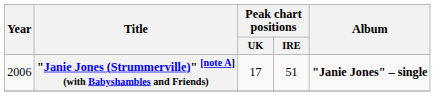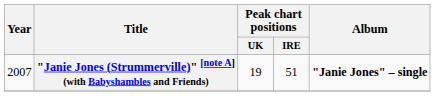(19, 72) 2006 -> (19, 72) 2007
(256, 72) 17 -> (256, 72) 19
